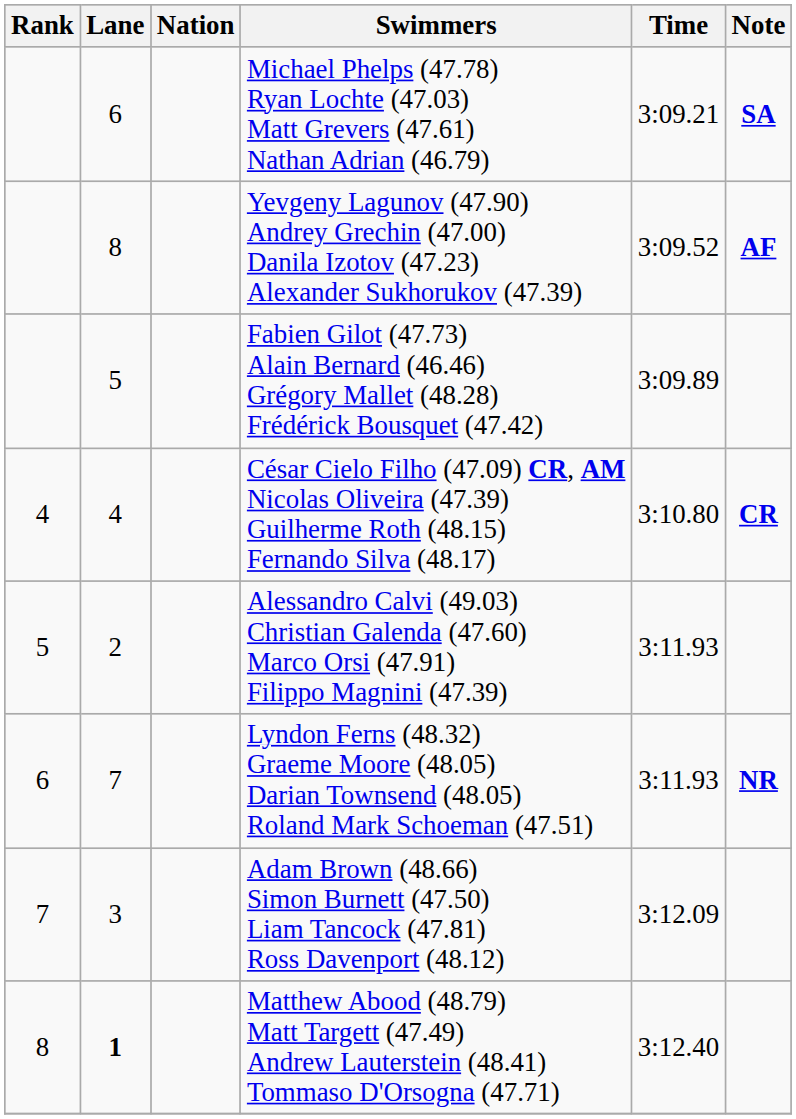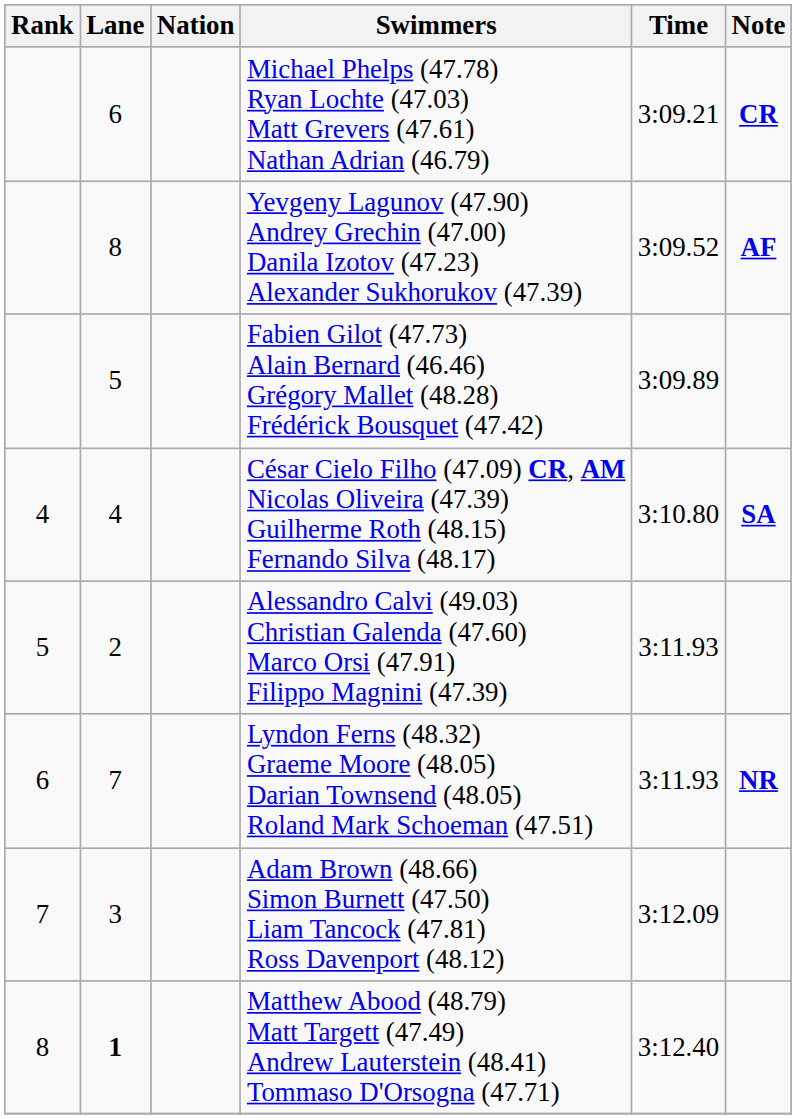(758, 113) SA -> (758, 113) CR
(758, 513) CR -> (758, 513) SA
